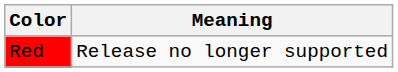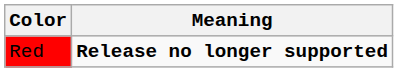(232, 52) normal -> (232, 52) bold
